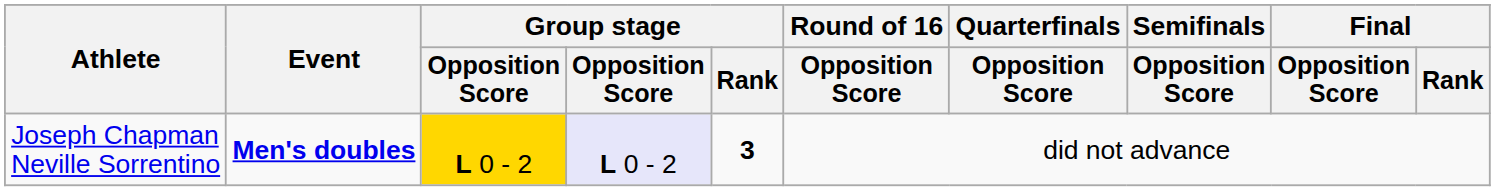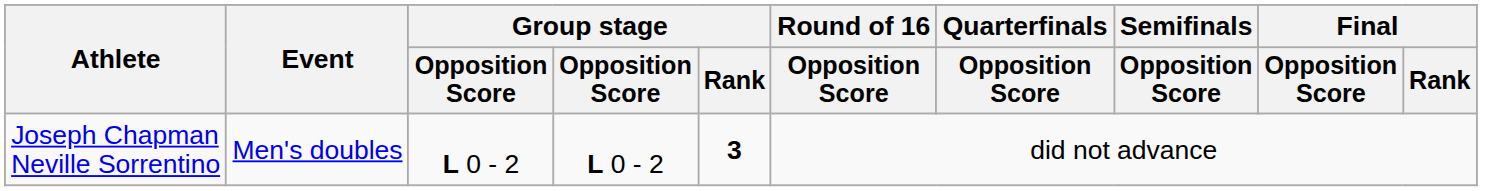(324, 150) bold -> (318, 150) normal
(494, 165) gold background -> (481, 165) no background
(638, 165) lavender background -> (625, 165) no background
